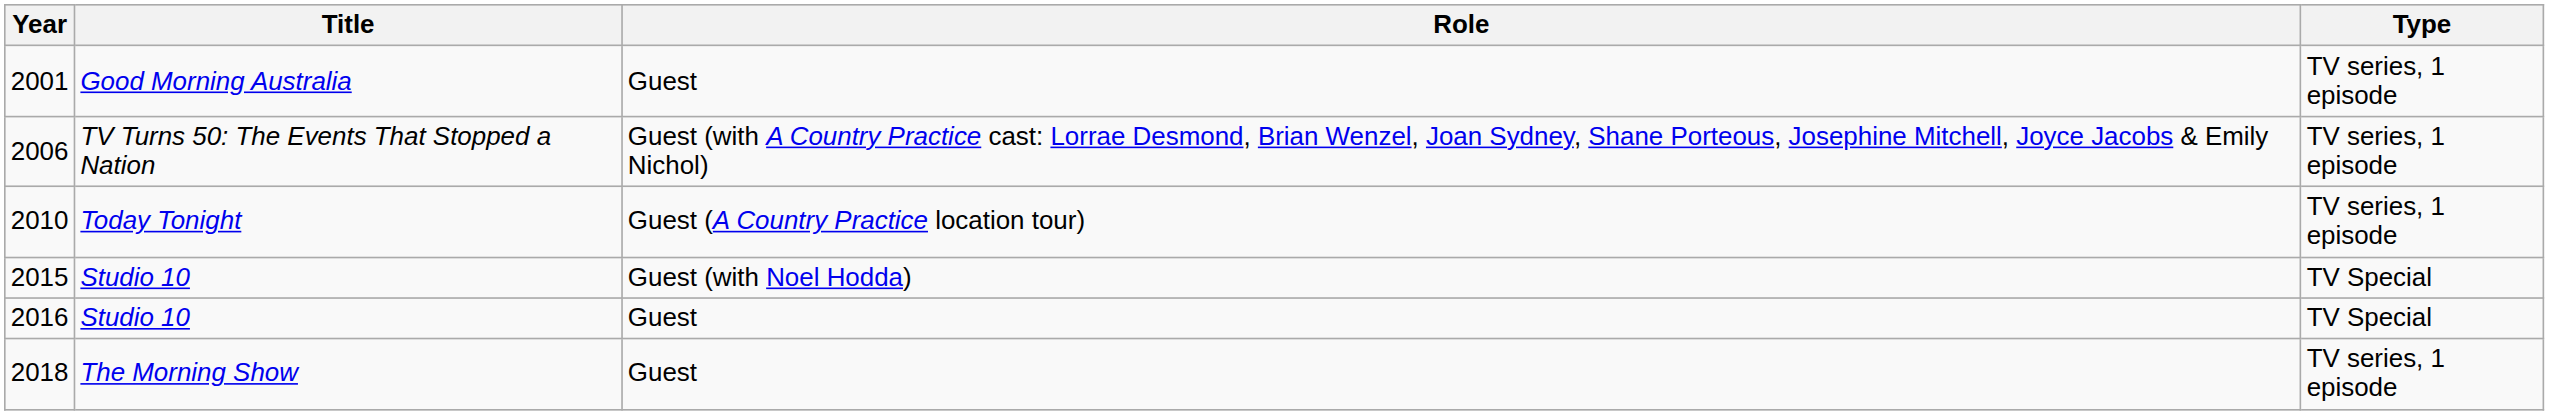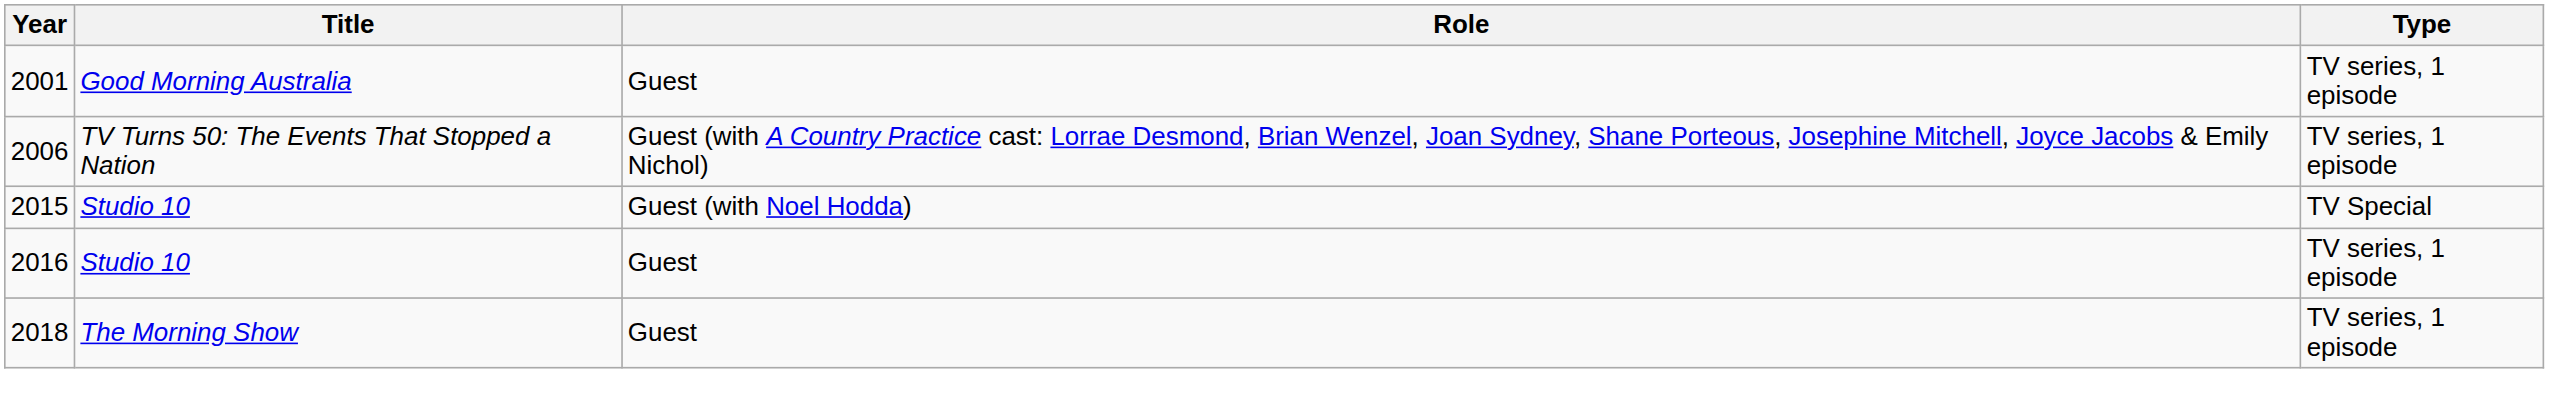- row: (40, 221)
(2369, 318) TV Special -> (2376, 262) TV series, 1 episode
